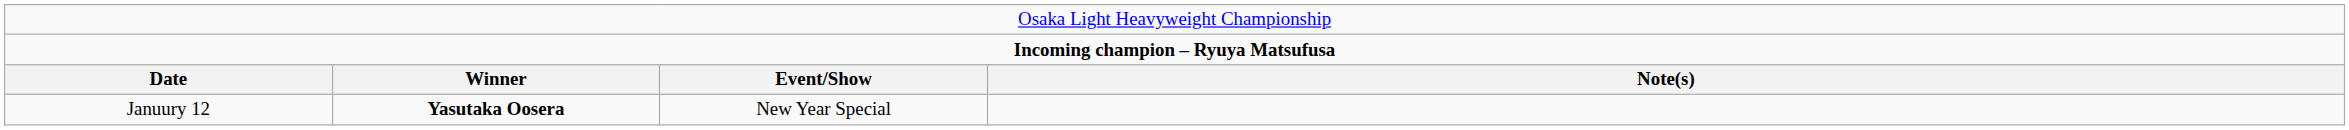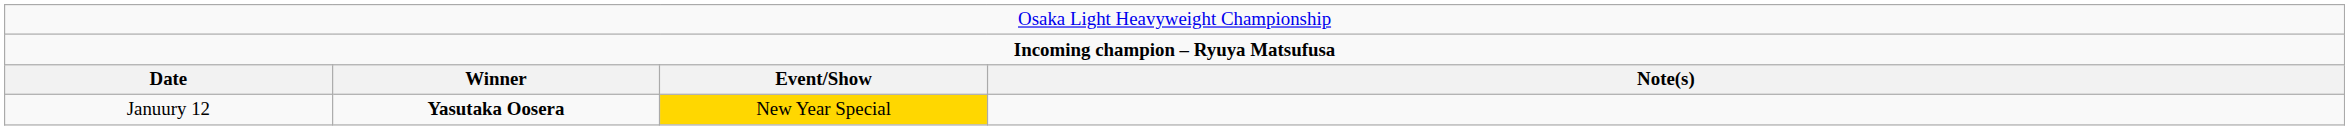(824, 109) no background -> (824, 109) gold background
